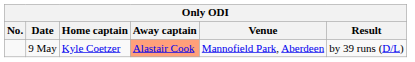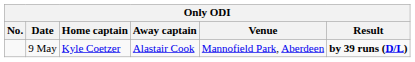(164, 48) lightsalmon background -> (164, 48) no background
(367, 48) normal -> (368, 48) bold
